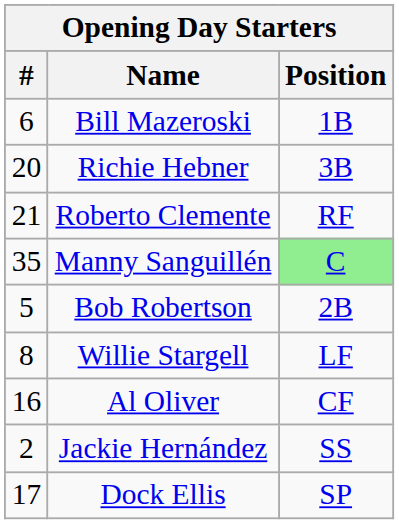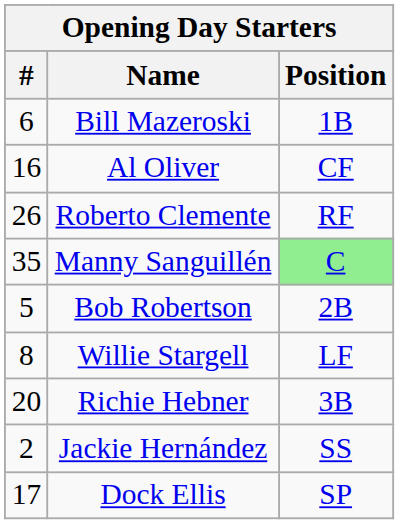rows swapped: (163, 167) <-> (163, 401)
(26, 214) 21 -> (26, 214) 26
